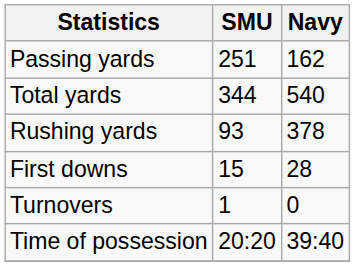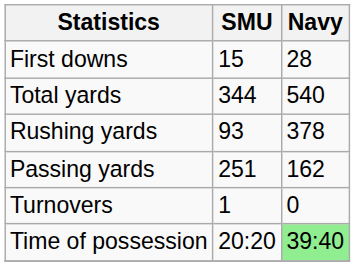rows swapped: (69, 168) <-> (82, 59)
(315, 242) no background -> (315, 242) lightgreen background
